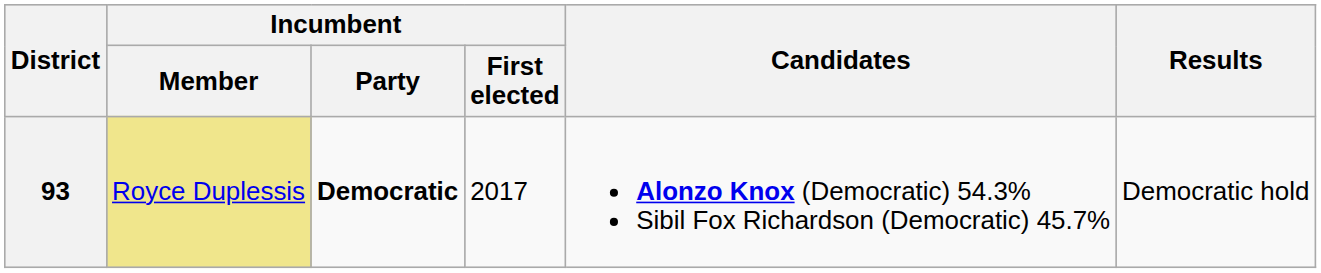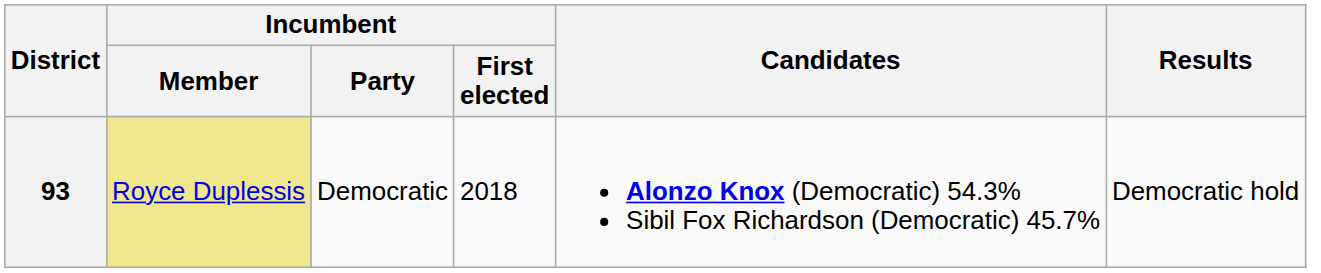(388, 191) bold -> (383, 191) normal
(499, 191) 2017 -> (489, 191) 2018
